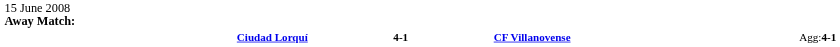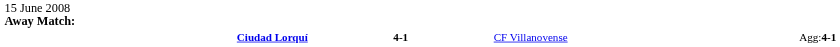(532, 37) bold -> (531, 37) normal
